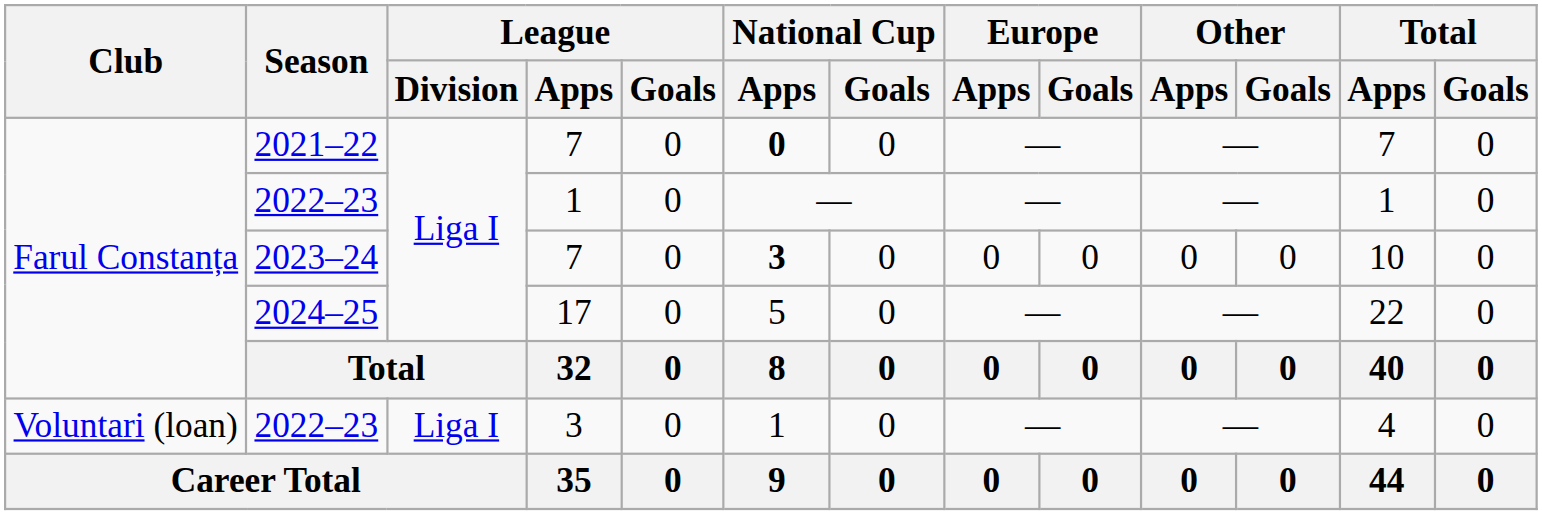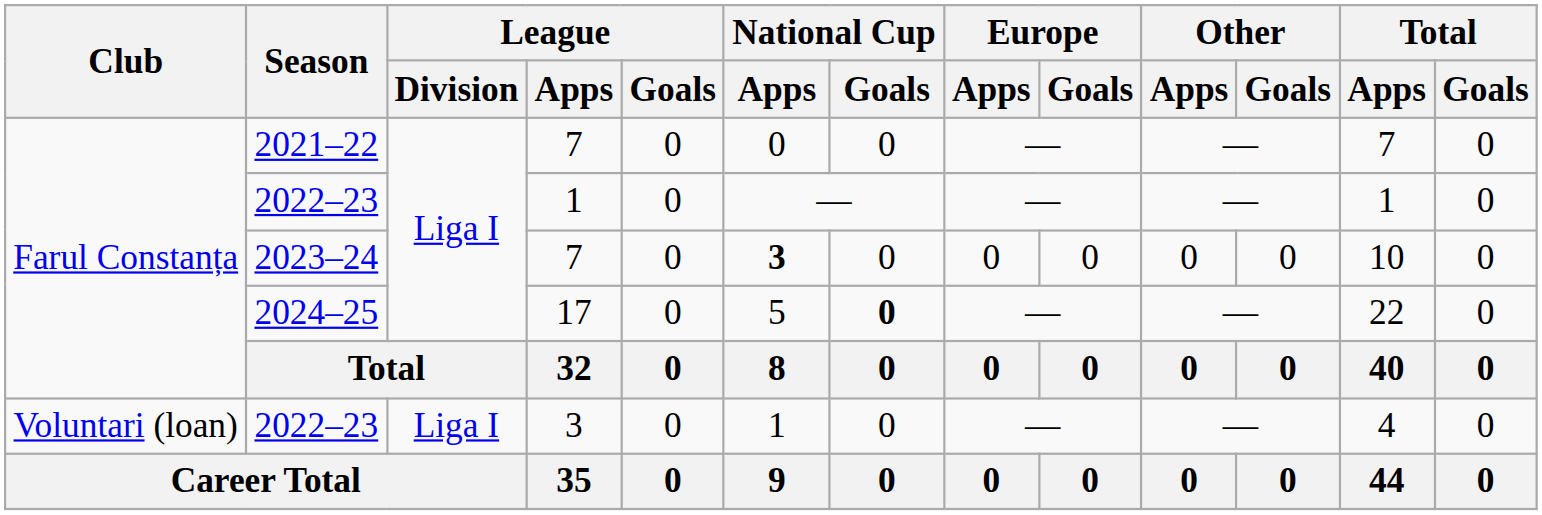(777, 144) bold -> (777, 144) normal
(887, 312) normal -> (887, 312) bold
